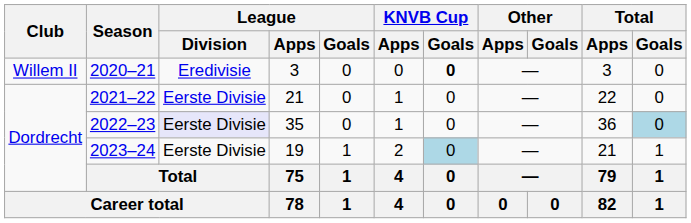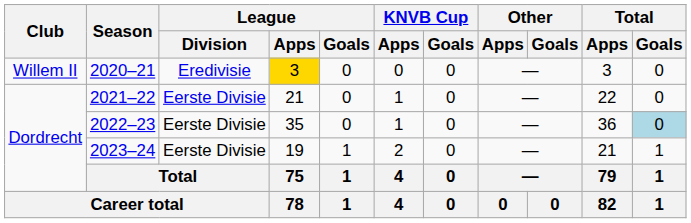(295, 71) no background -> (295, 71) gold background
(451, 71) bold -> (451, 71) normal
(214, 124) lavender background -> (214, 124) no background
(451, 151) lightblue background -> (451, 151) no background
